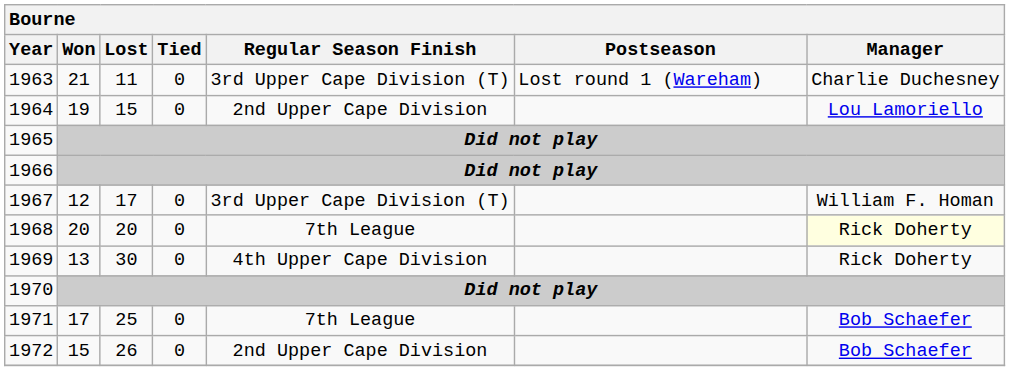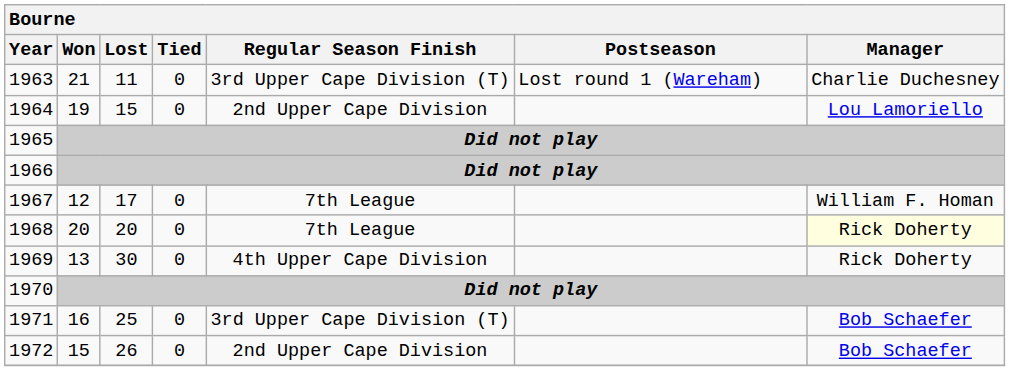(360, 200) 3rd Upper Cape Division (T) -> (360, 200) 7th League
(79, 321) 17 -> (79, 321) 16
(360, 321) 7th League -> (360, 321) 3rd Upper Cape Division (T)
